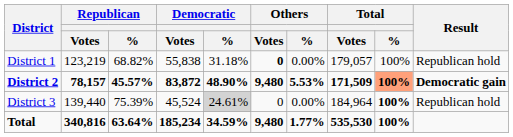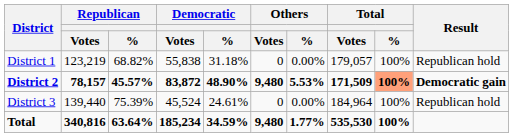(280, 61) bold -> (280, 61) normal
(228, 101) lightgrey background -> (228, 101) no background
(394, 101) bold -> (395, 101) normal
